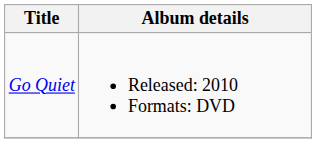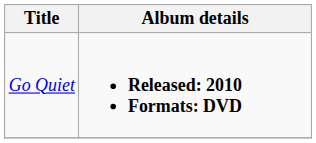(195, 95) normal -> (195, 95) bold
